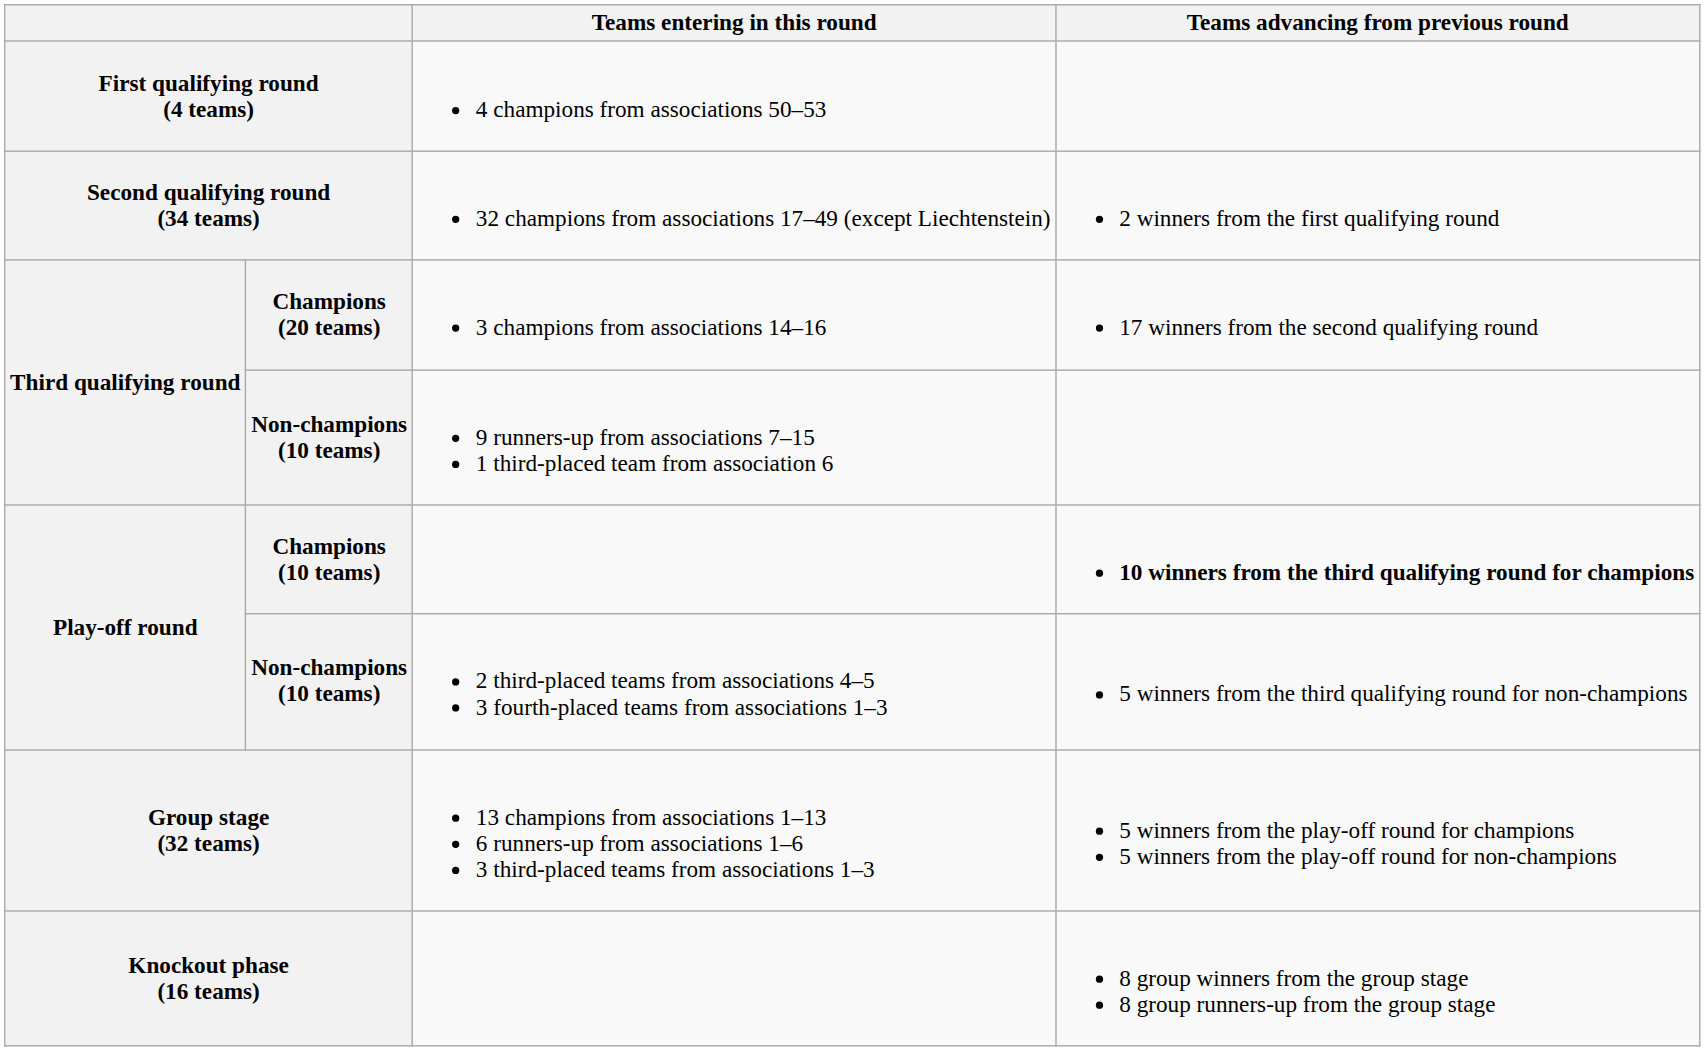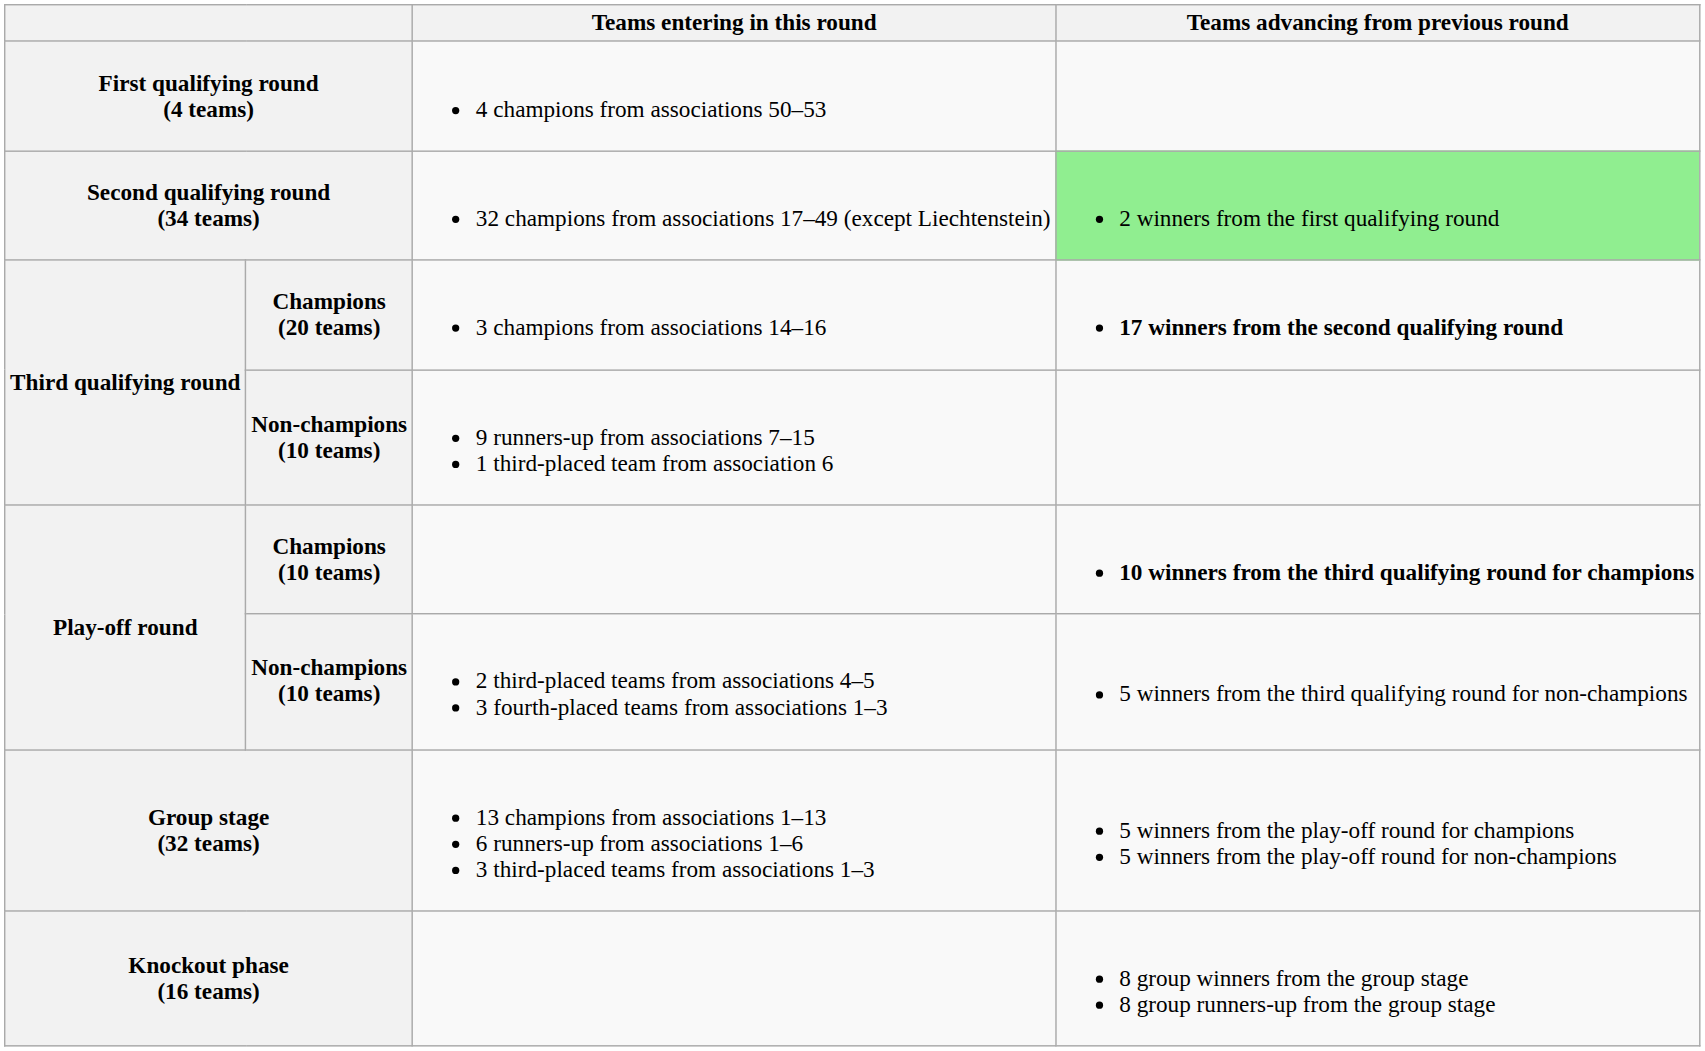(1378, 219) no background -> (1378, 219) lightgreen background
(1378, 328) normal -> (1378, 328) bold
